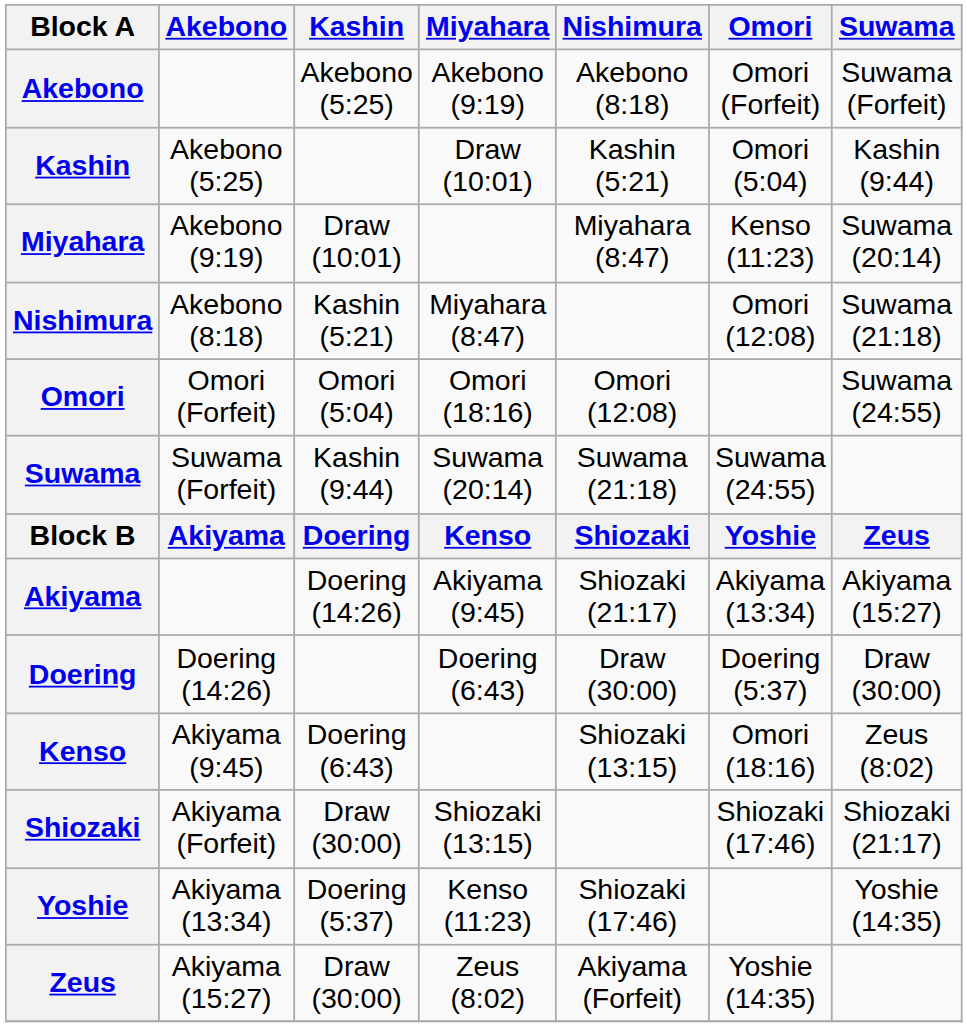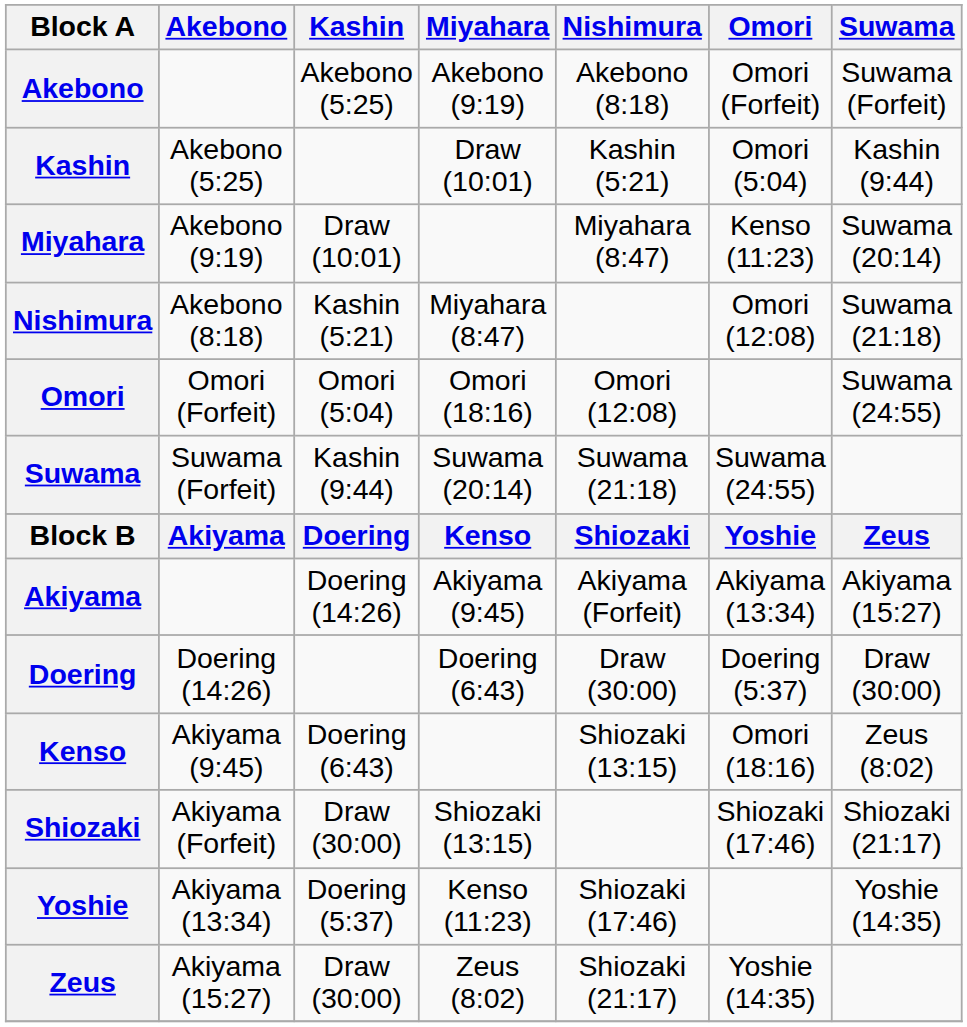(632, 596) Shiozaki (21:17) -> (632, 596) Akiyama (Forfeit)
(632, 982) Akiyama (Forfeit) -> (632, 982) Shiozaki (21:17)
